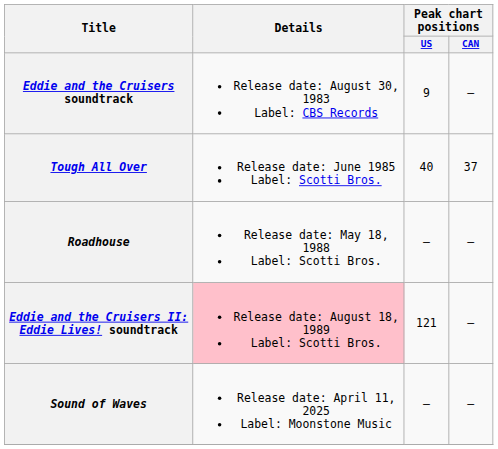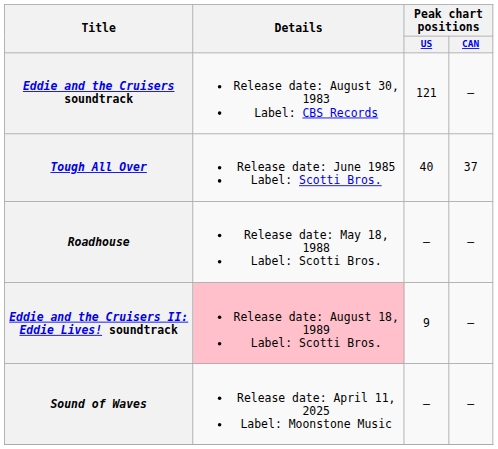(426, 93) 9 -> (426, 93) 121
(426, 323) 121 -> (426, 323) 9
